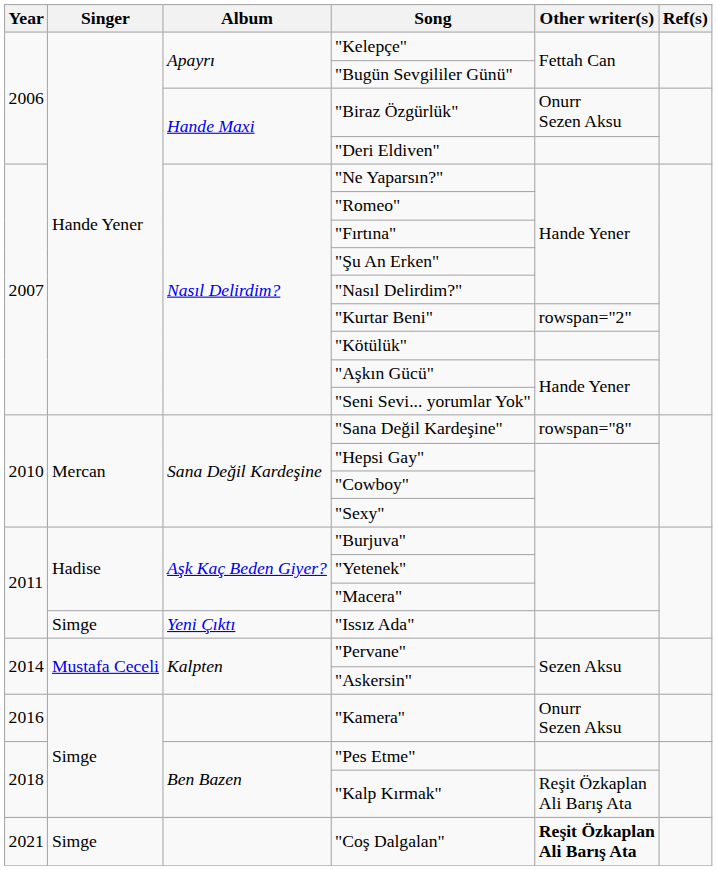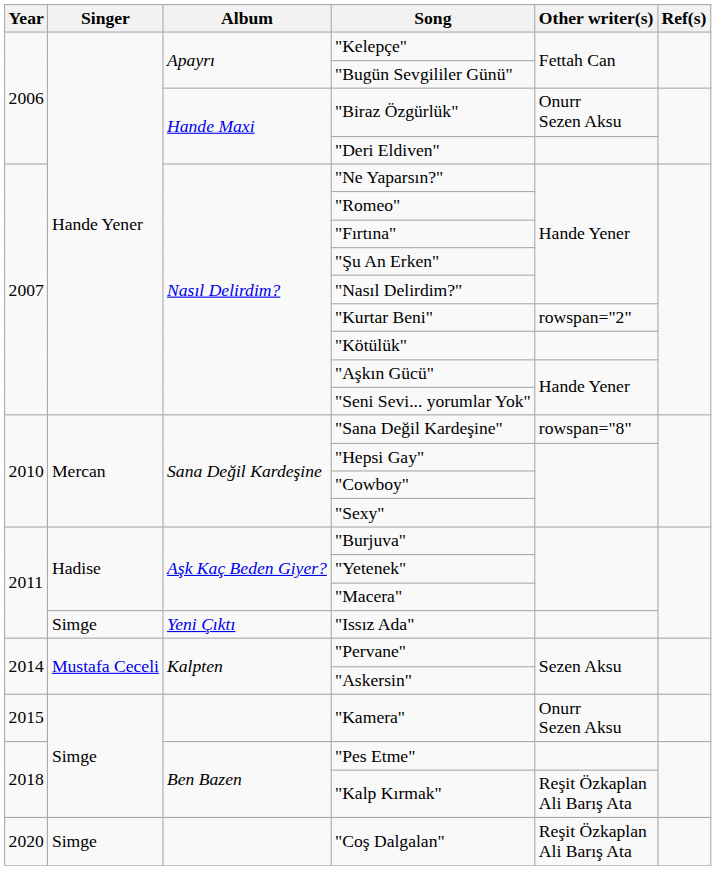(26, 718) 2016 -> (26, 718) 2015
(26, 841) 2021 -> (26, 841) 2020
(597, 841) bold -> (593, 841) normal
